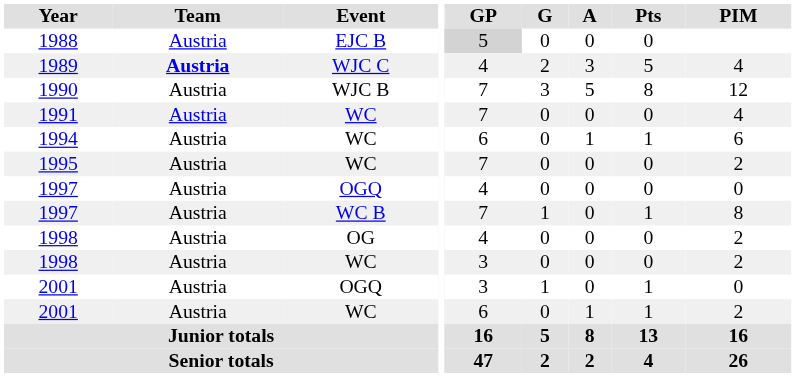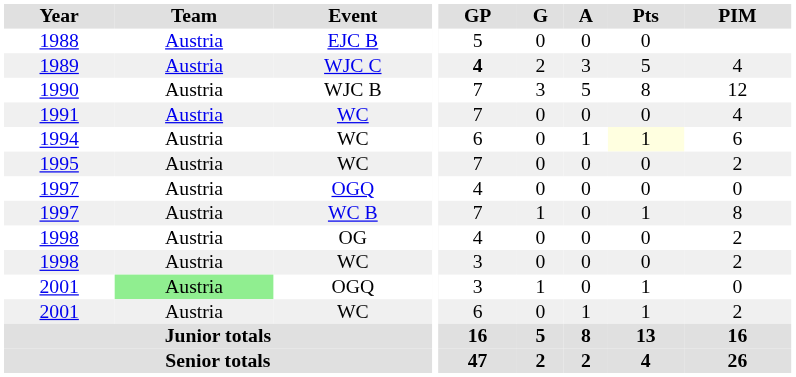(483, 40) lightgrey background -> (478, 40) no background
(198, 65) bold -> (194, 65) normal
(483, 65) normal -> (478, 65) bold
(648, 139) no background -> (646, 139) lightyellow background
(198, 286) no background -> (194, 286) lightgreen background
